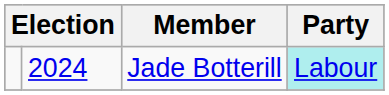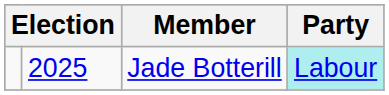(58, 68) 2024 -> (58, 68) 2025
